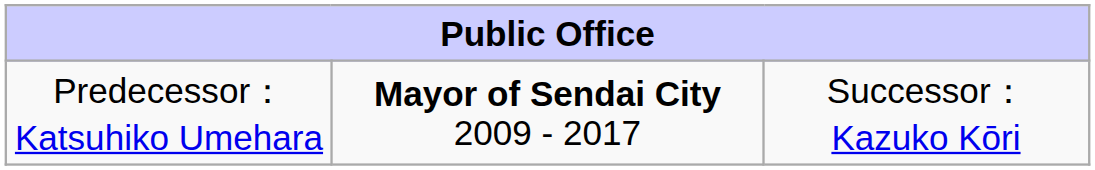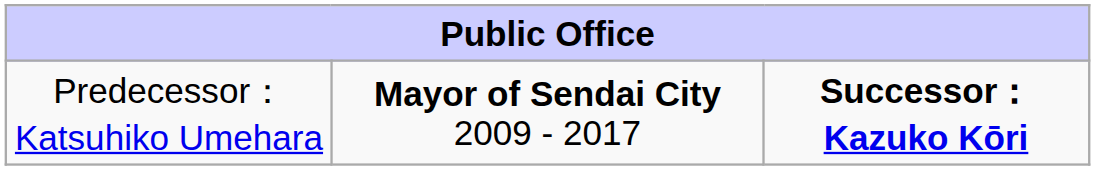(926, 114) normal -> (926, 114) bold
